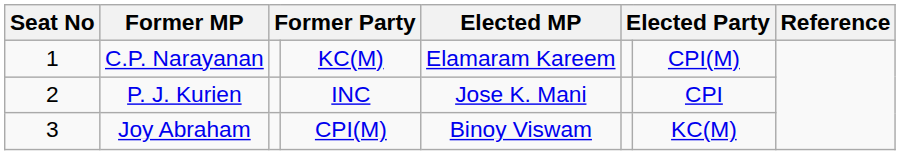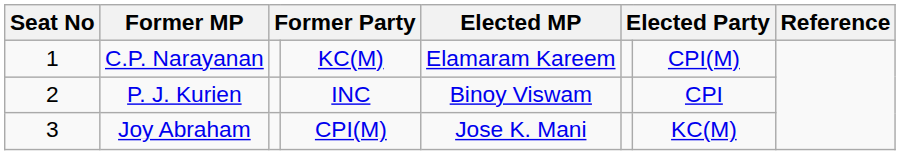(521, 94) Jose K. Mani -> (521, 94) Binoy Viswam
(521, 130) Binoy Viswam -> (521, 130) Jose K. Mani
